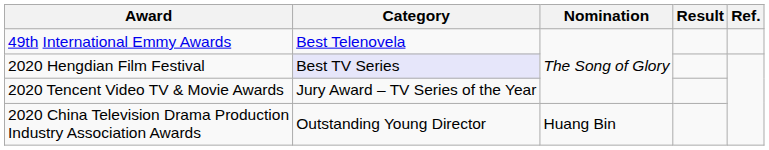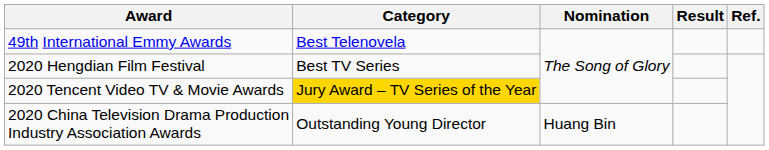(348, 66) lavender background -> (348, 66) no background
(416, 90) no background -> (416, 90) gold background
